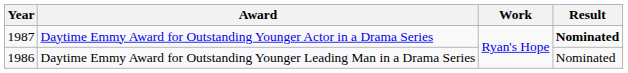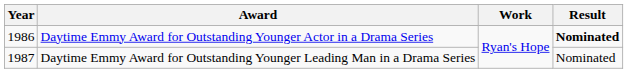(21, 36) 1987 -> (21, 36) 1986
(21, 57) 1986 -> (21, 57) 1987
